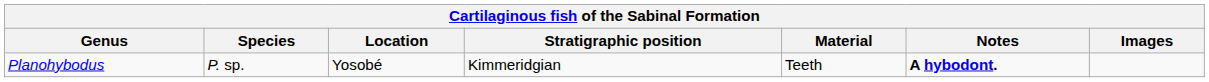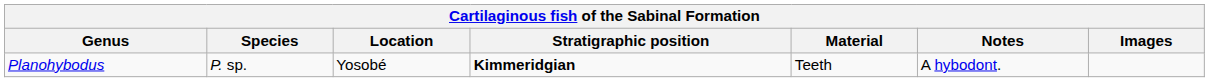(514, 64) normal -> (525, 64) bold
(953, 64) bold -> (961, 64) normal
